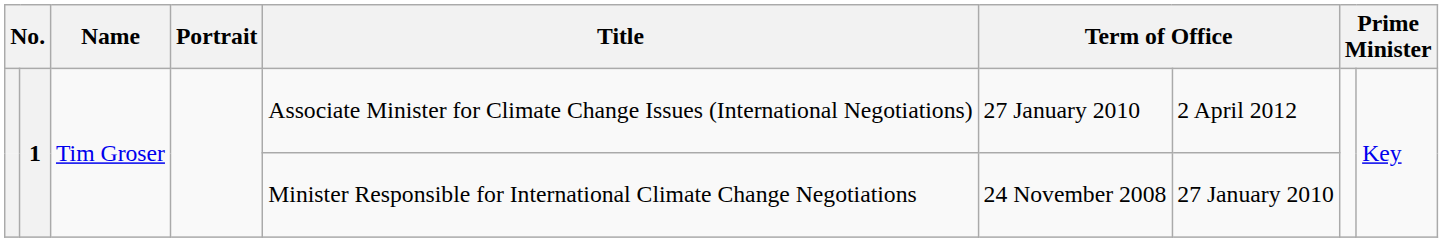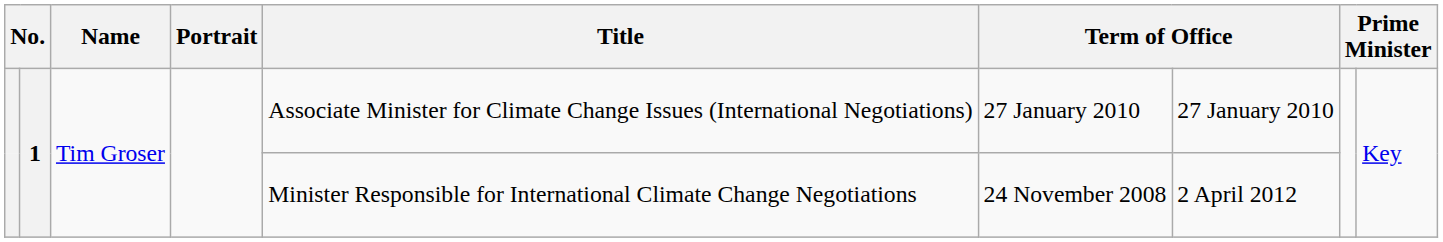(1237, 110) 2 April 2012 -> (1256, 110) 27 January 2010
(1256, 194) 27 January 2010 -> (1237, 194) 2 April 2012
